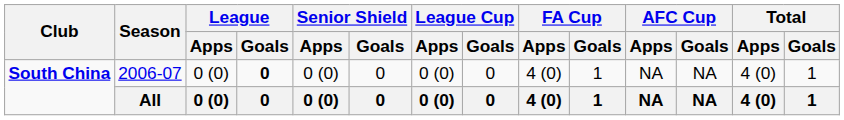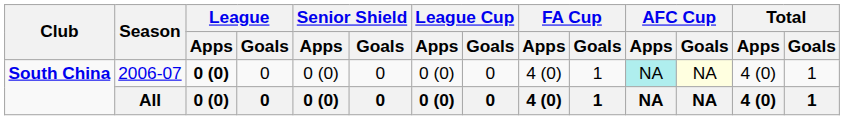(211, 73) normal -> (211, 73) bold
(265, 73) bold -> (265, 73) normal
(651, 73) no background -> (651, 73) paleturquoise background
(705, 73) no background -> (705, 73) lightyellow background
